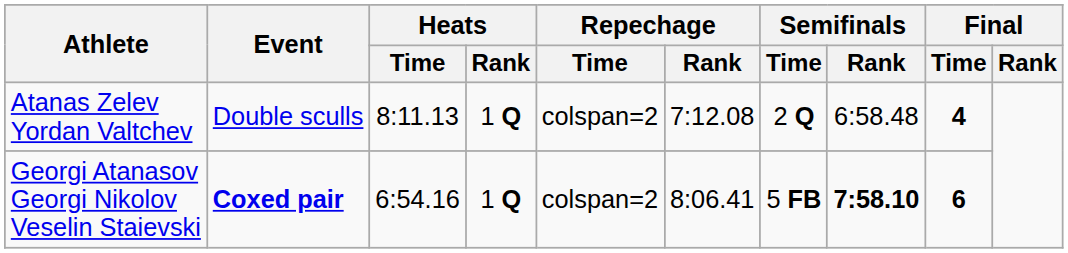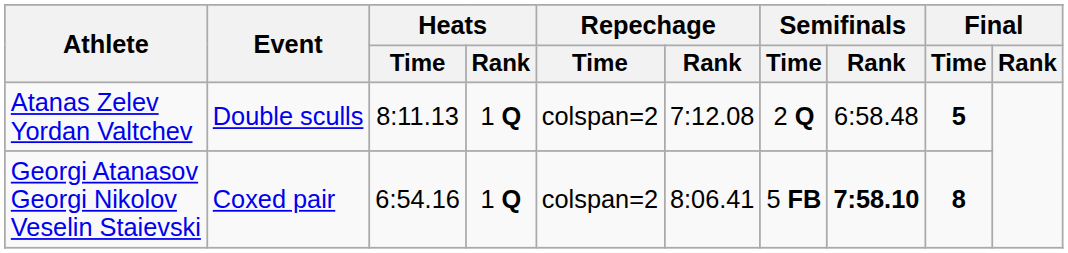(959, 117) 4 -> (959, 117) 5
(278, 199) bold -> (274, 199) normal
(959, 199) 6 -> (959, 199) 8
